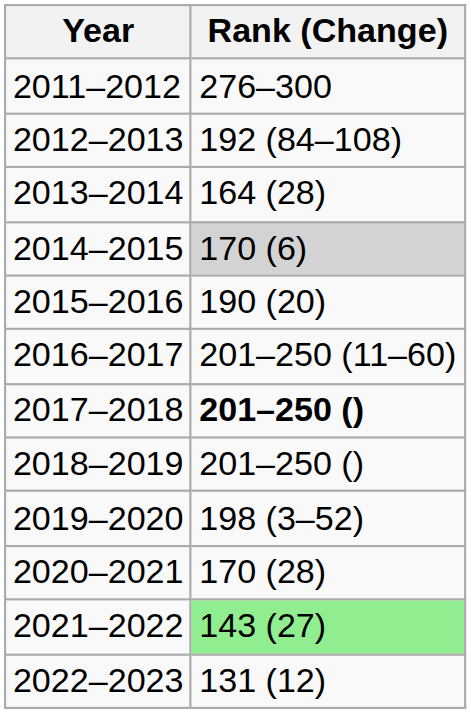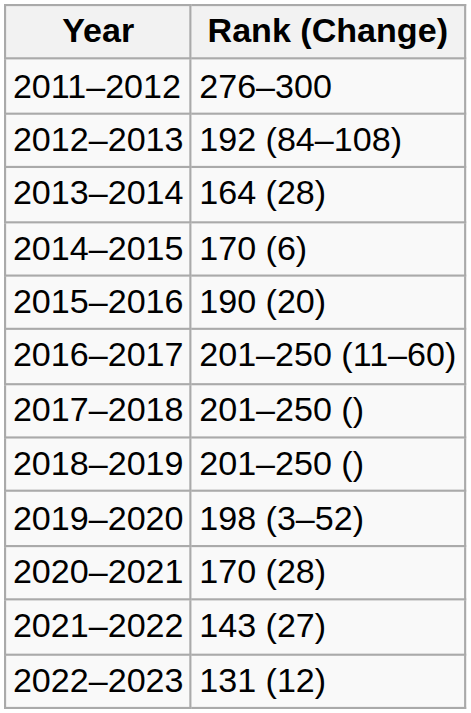(253, 247) lightgrey background -> (253, 247) no background
(282, 409) bold -> (282, 409) normal
(263, 626) lightgreen background -> (263, 626) no background
